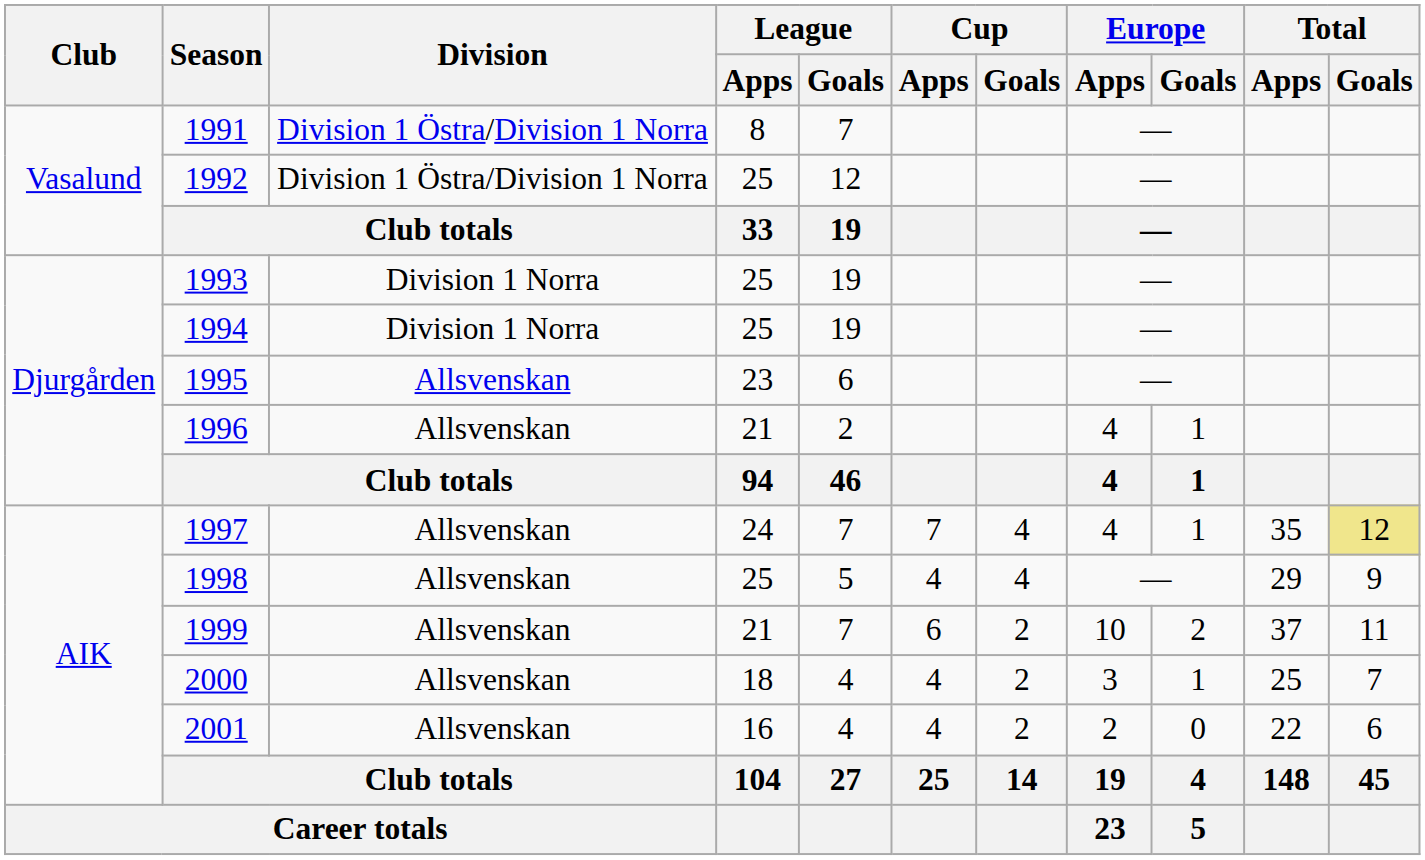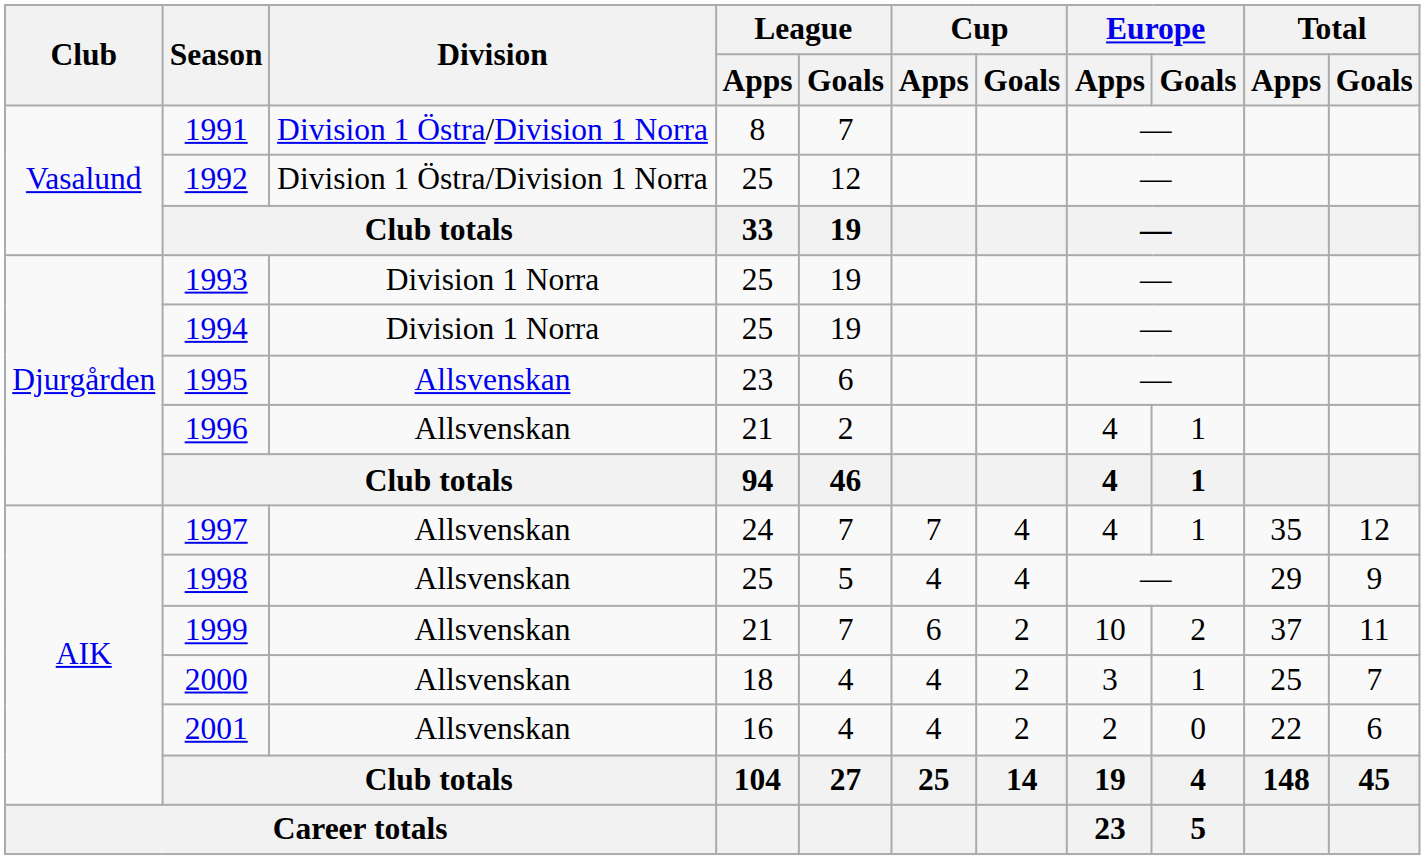(1374, 529) khaki background -> (1374, 529) no background
